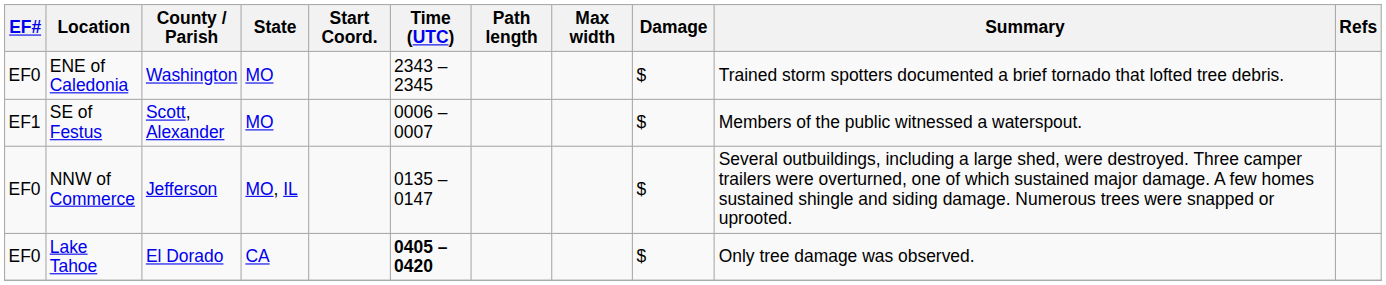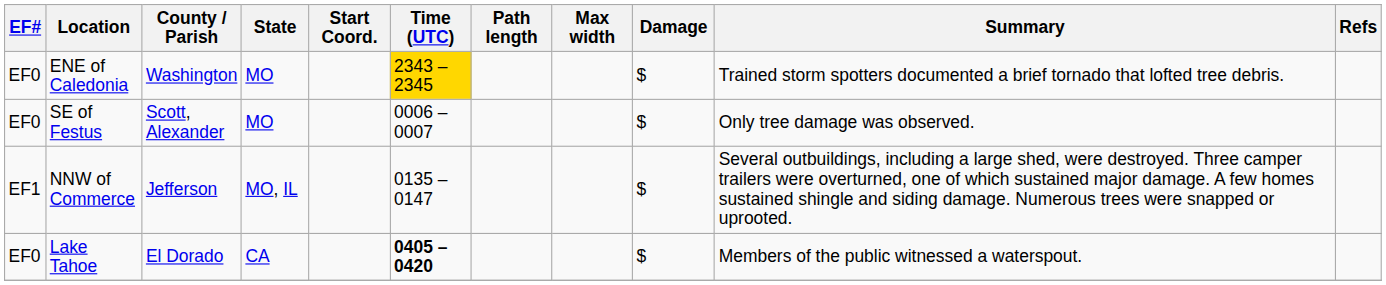(421, 75) no background -> (421, 75) gold background
(25, 122) EF1 -> (25, 122) EF0
(900, 122) Members of the public witnessed a waterspout. -> (847, 122) Only tree damage was observed.
(25, 189) EF0 -> (25, 189) EF1
(847, 256) Only tree damage was observed. -> (900, 256) Members of the public witnessed a waterspout.
